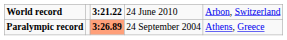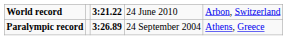(107, 27) lightsalmon background -> (107, 27) no background
